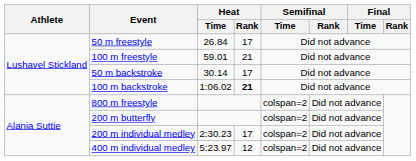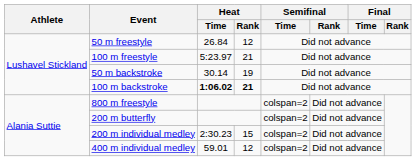(247, 42) 17 -> (248, 42) 12
(216, 57) 59.01 -> (216, 57) 5:23.97
(247, 72) 17 -> (248, 72) 19
(216, 88) normal -> (216, 88) bold
(247, 133) 17 -> (248, 133) 15
(216, 149) 5:23.97 -> (216, 149) 59.01
